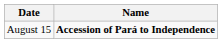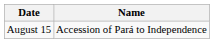(136, 30) bold -> (131, 30) normal
